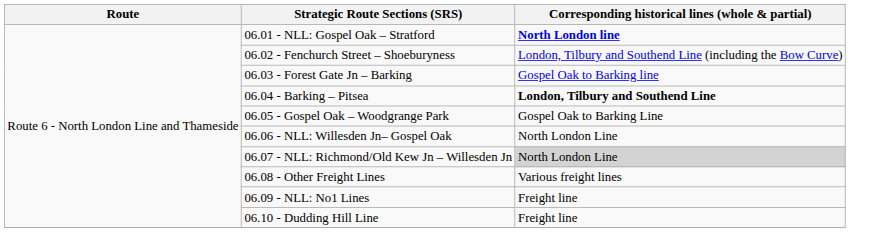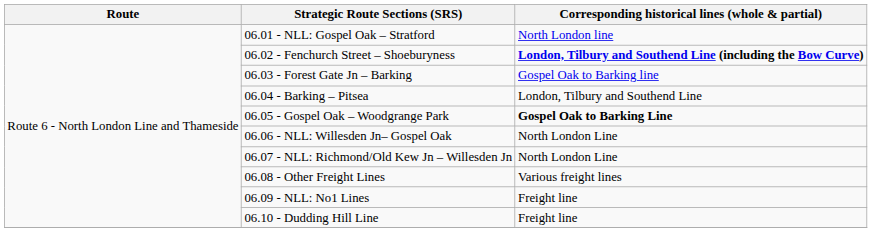(569, 34) bold -> (566, 34) normal
(680, 55) normal -> (691, 55) bold
(617, 95) bold -> (610, 95) normal
(591, 116) normal -> (595, 116) bold
(568, 156) lightgrey background -> (568, 156) no background
